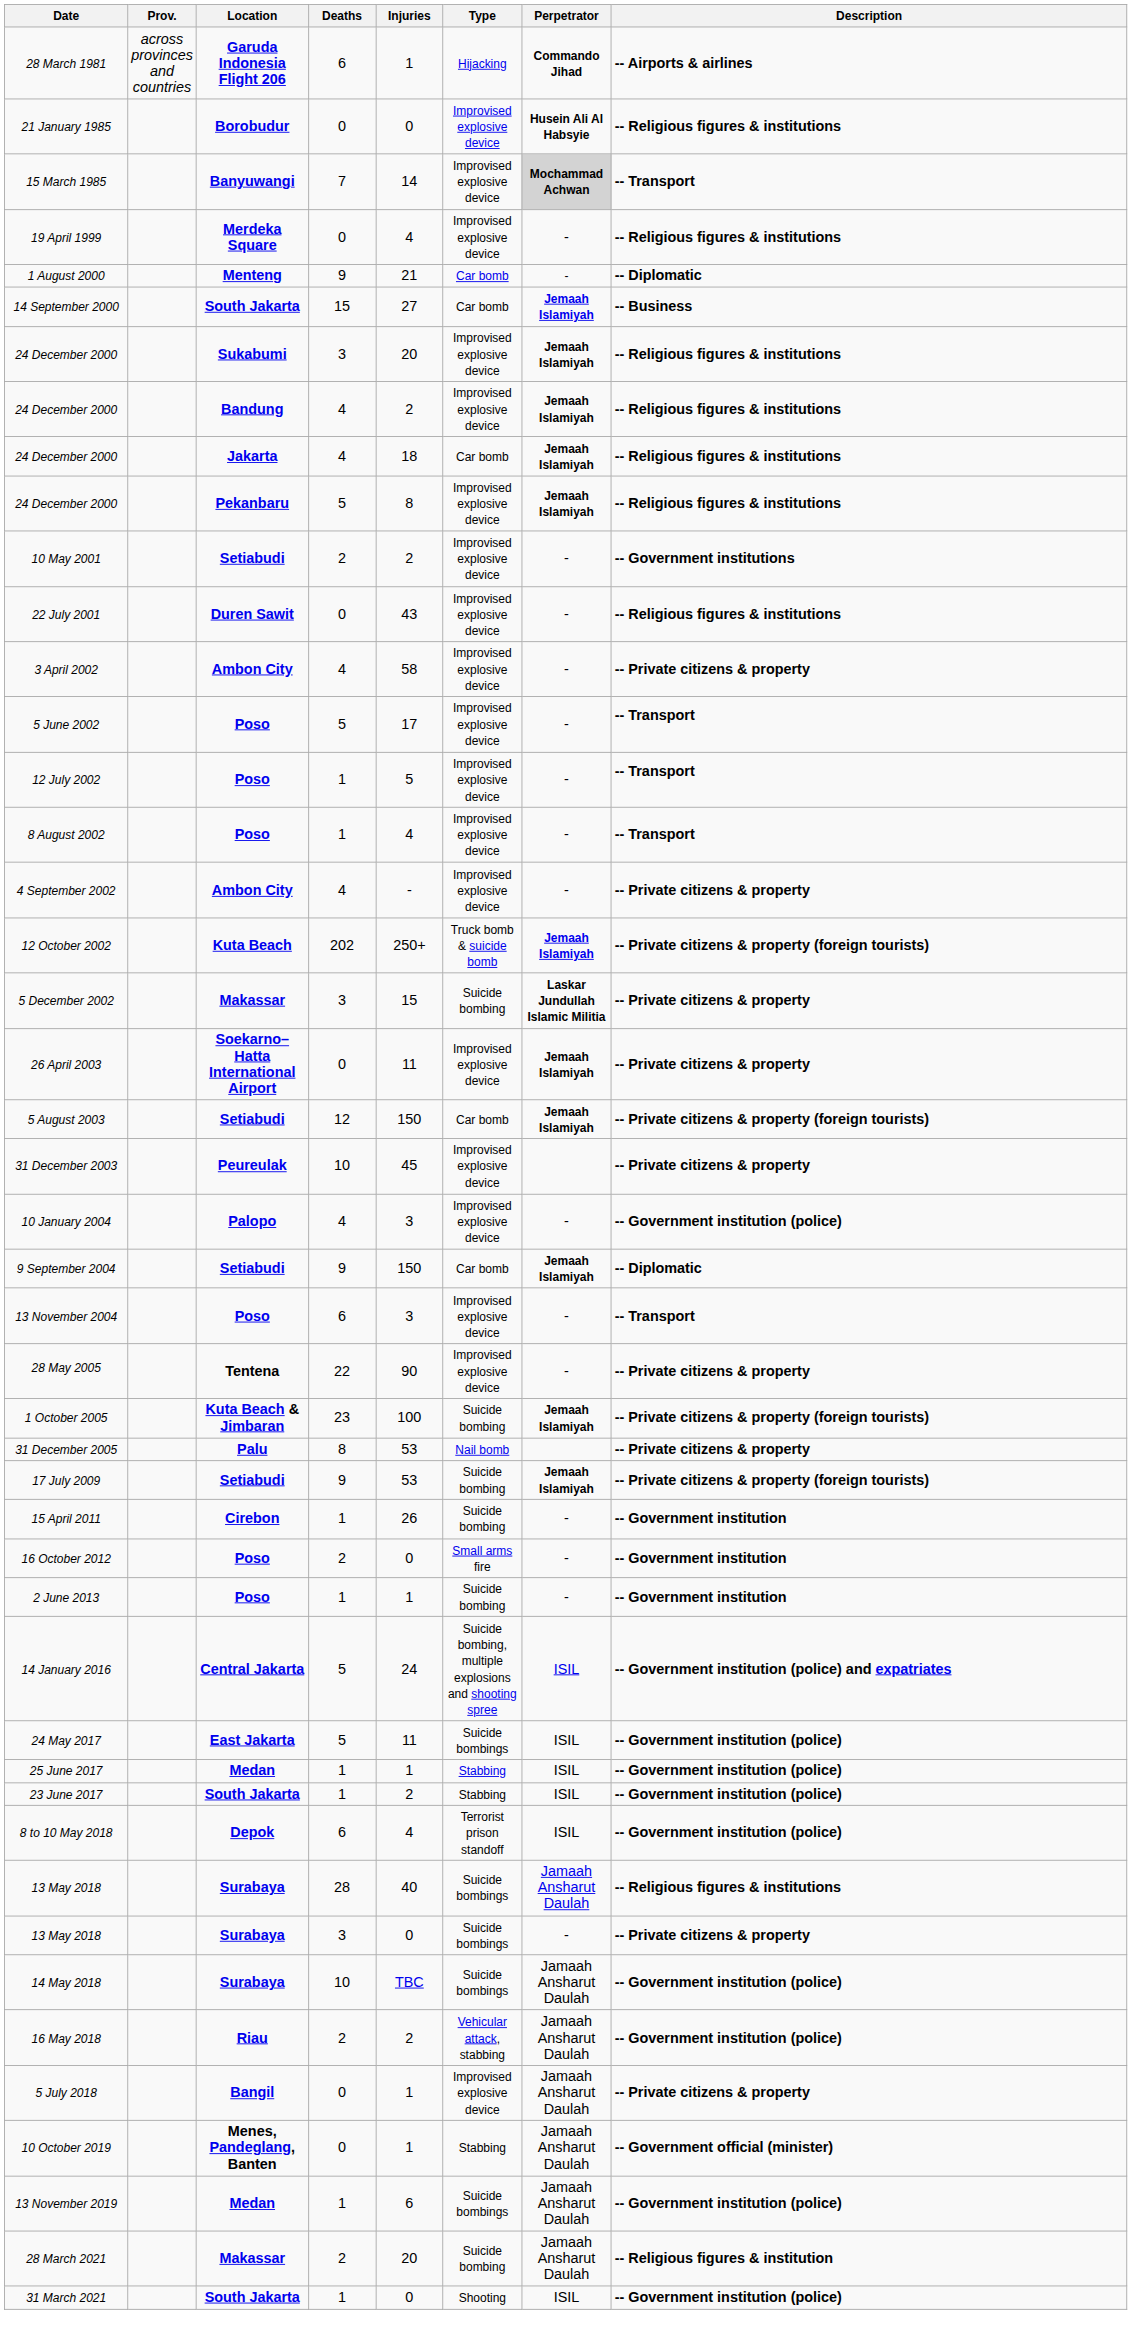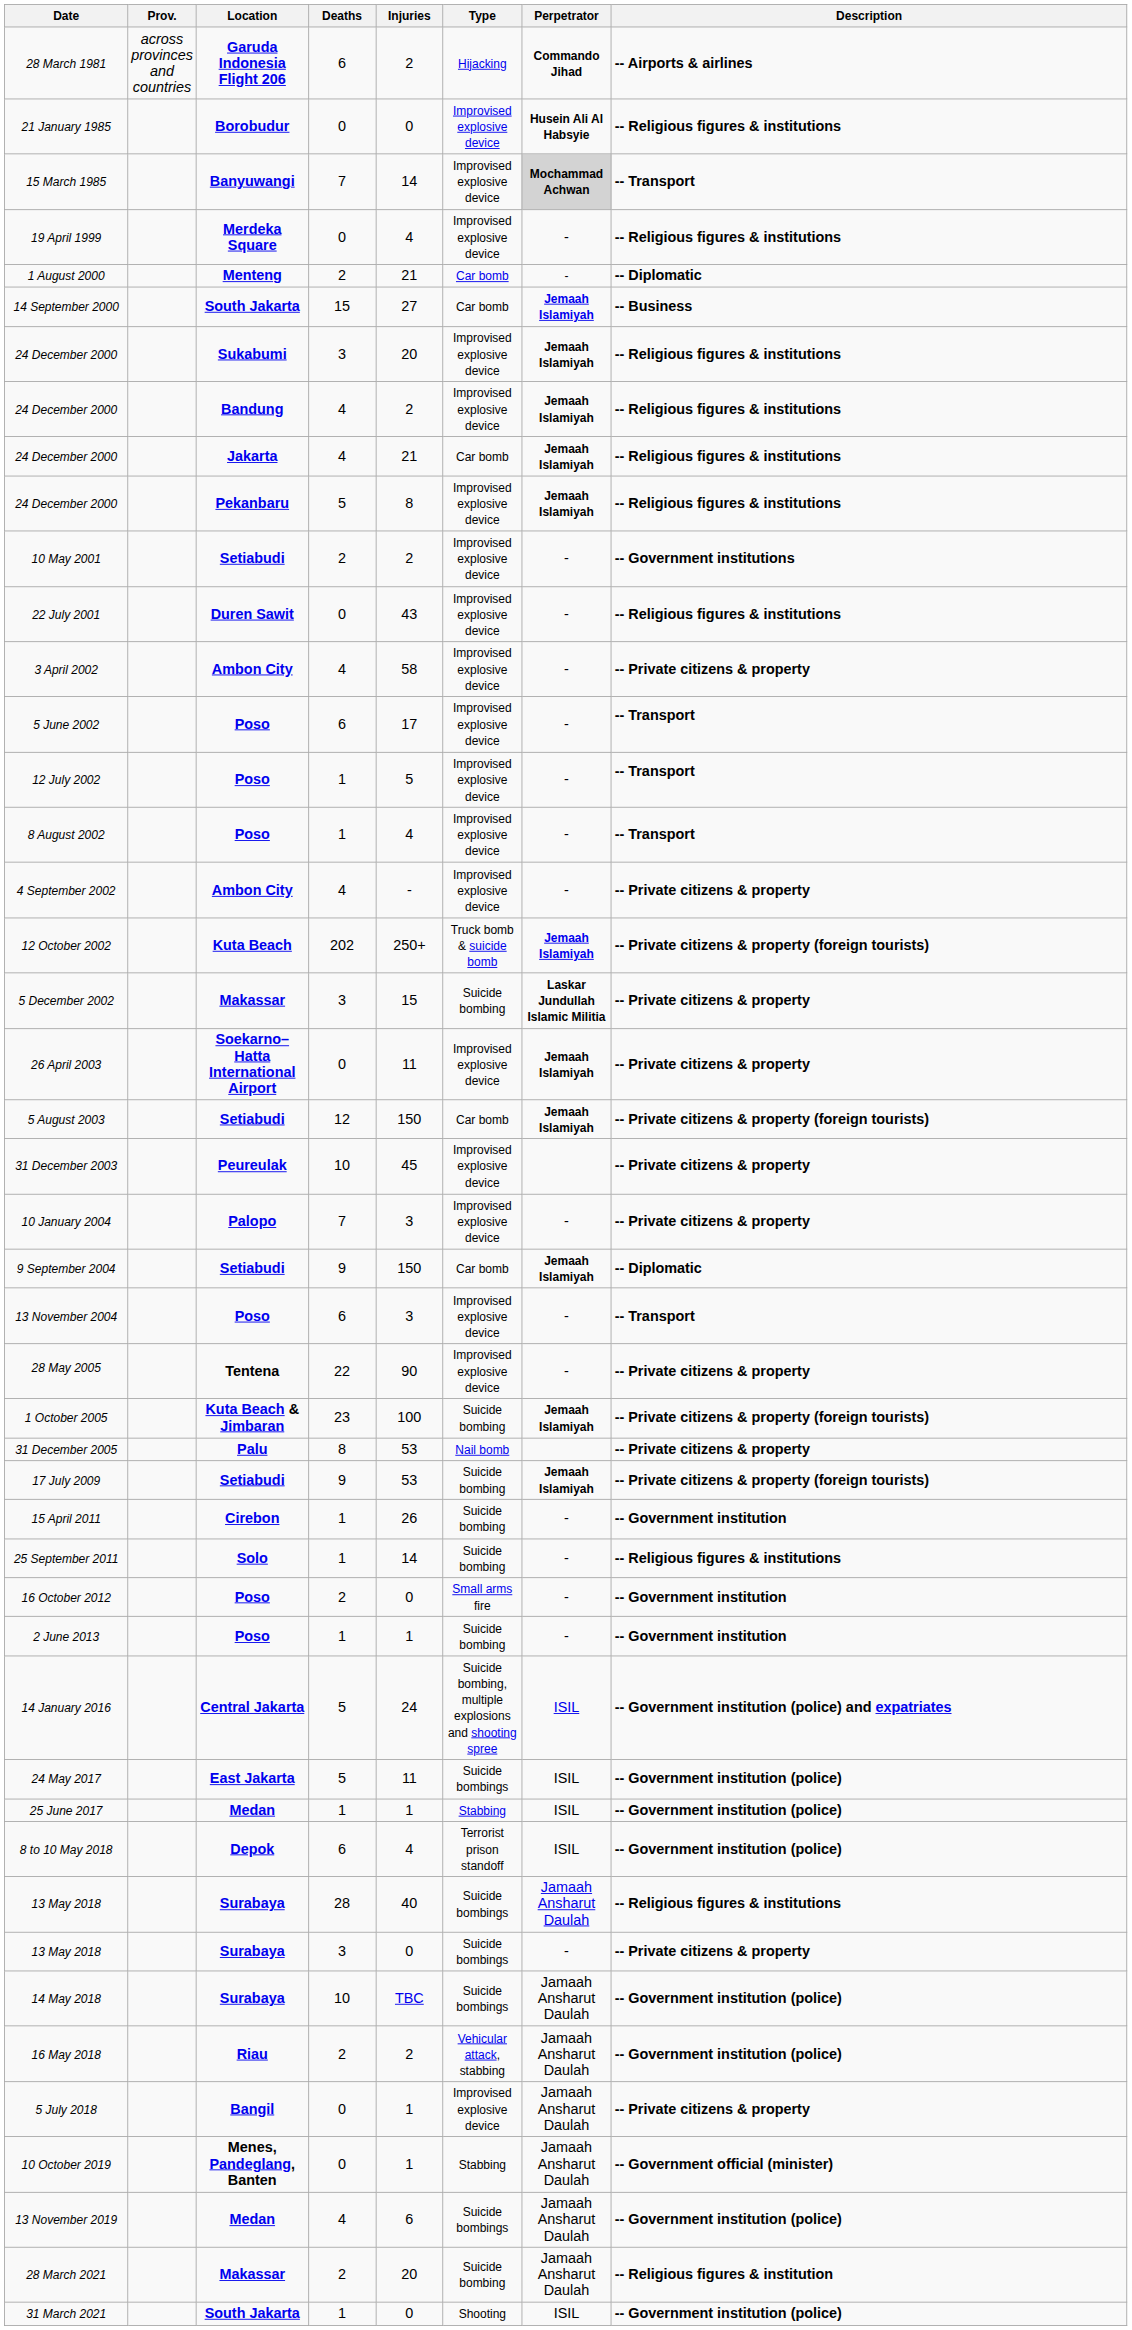(409, 63) 1 -> (409, 63) 2
(342, 275) 9 -> (342, 275) 2
(409, 456) 18 -> (409, 456) 21
(342, 724) 5 -> (342, 724) 6
(342, 1221) 4 -> (342, 1221) 7
(728, 1221) -- Government institution (police) -> (712, 1221) -- Private citizens & property
+ row: (66, 1559)
- row: (66, 1794)
(342, 2203) 1 -> (342, 2219) 4
